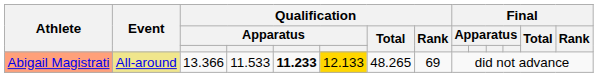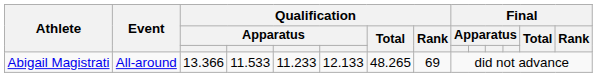(59, 63) lightsalmon background -> (59, 63) no background
(146, 63) khaki background -> (146, 63) no background
(297, 63) bold -> (296, 63) normal
(343, 63) gold background -> (343, 63) no background
